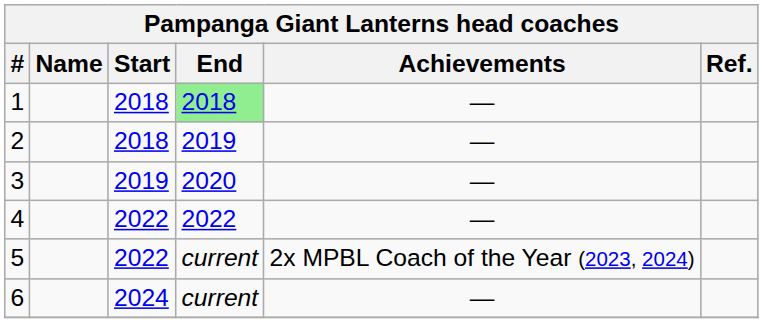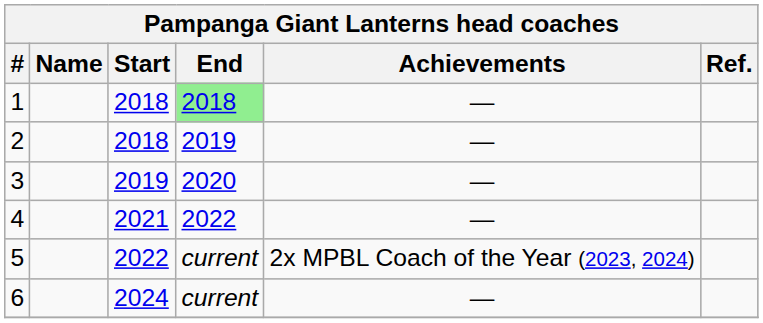(141, 219) 2022 -> (141, 219) 2021
